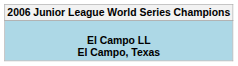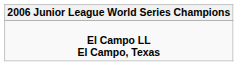(119, 46) lightblue background -> (119, 46) no background
